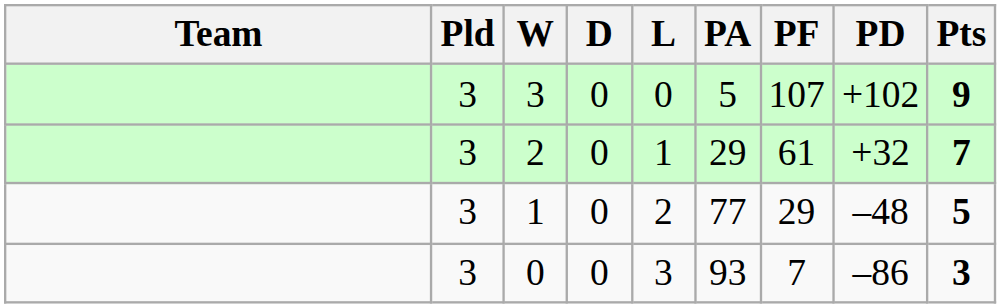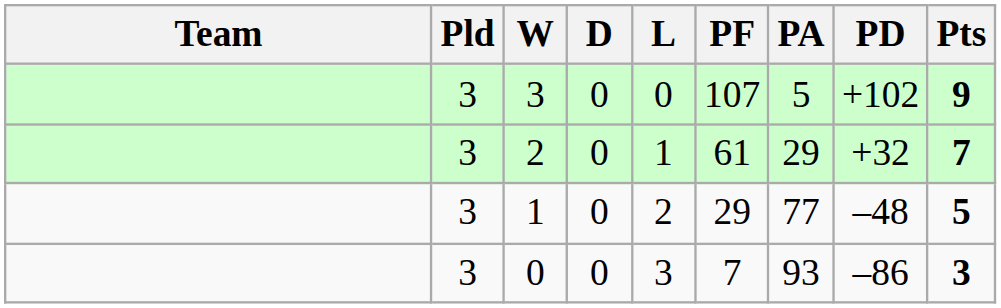columns swapped: (797, 34) <-> (728, 34)
